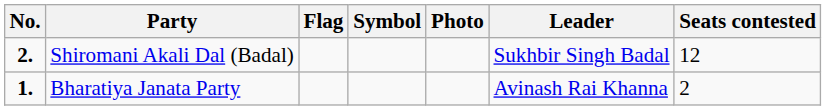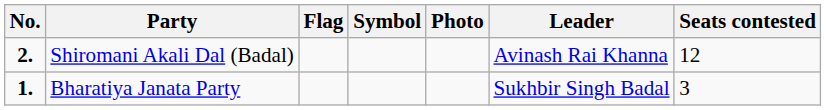(582, 54) Sukhbir Singh Badal -> (581, 54) Avinash Rai Khanna
(581, 88) Avinash Rai Khanna -> (582, 88) Sukhbir Singh Badal
(685, 88) 2 -> (685, 88) 3
